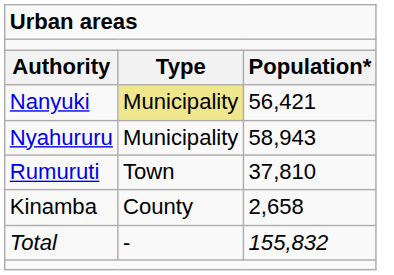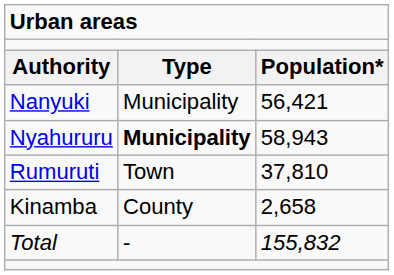(181, 102) khaki background -> (181, 102) no background
(181, 137) normal -> (187, 137) bold
